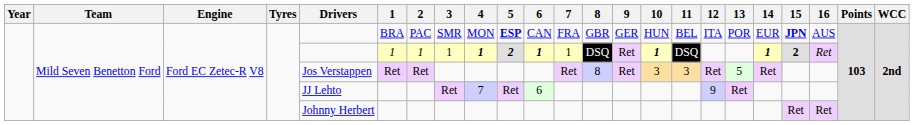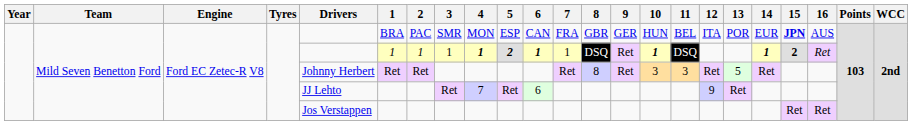(511, 33) bold -> (510, 33) normal
(337, 71) Jos Verstappen -> (338, 71) Johnny Herbert
(338, 110) Johnny Herbert -> (337, 110) Jos Verstappen
